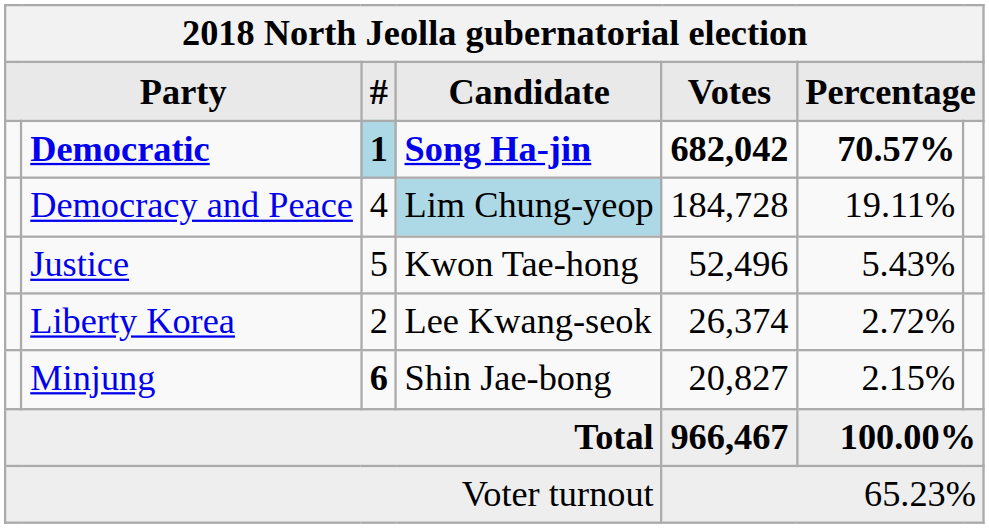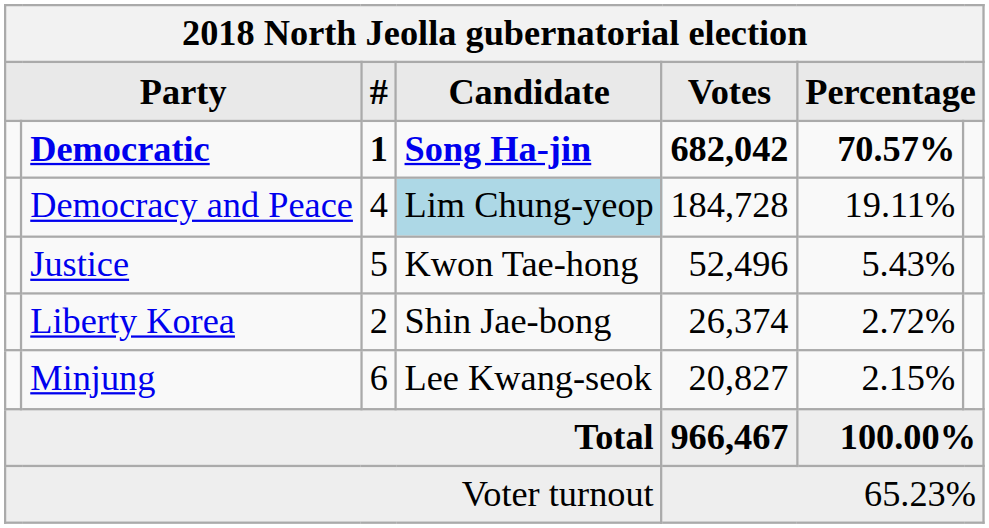(379, 148) lightblue background -> (379, 148) no background
(528, 321) Lee Kwang-seok -> (508, 321) Shin Jae-bong
(379, 378) bold -> (379, 378) normal
(508, 378) Shin Jae-bong -> (528, 378) Lee Kwang-seok
